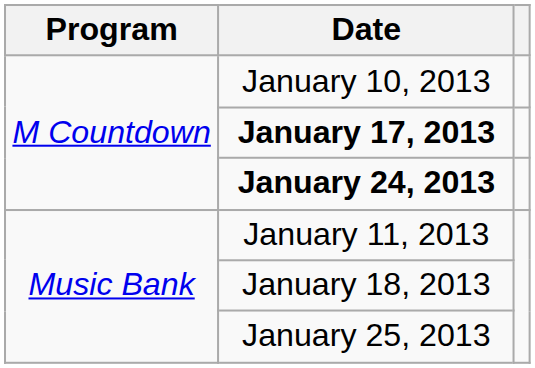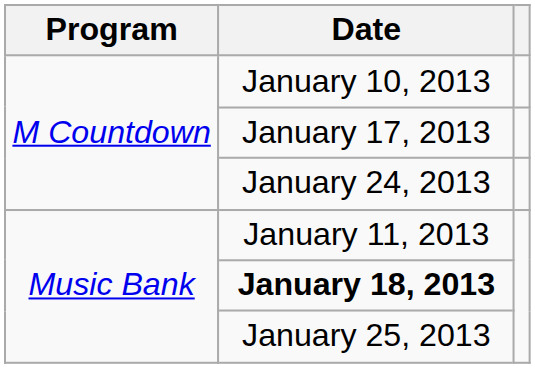(366, 132) bold -> (366, 132) normal
(366, 183) bold -> (366, 183) normal
(366, 285) normal -> (366, 285) bold
